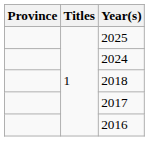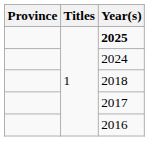(114, 37) normal -> (114, 37) bold
